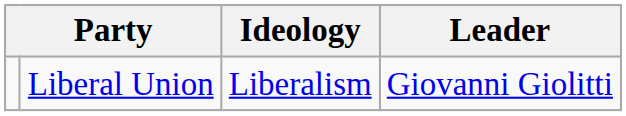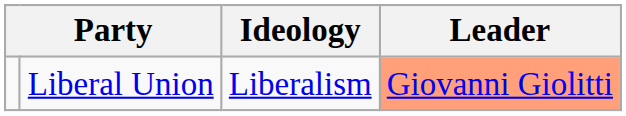(500, 82) no background -> (500, 82) lightsalmon background
